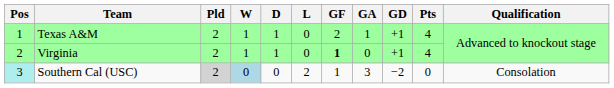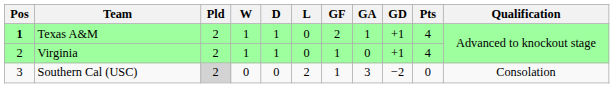(20, 33) normal -> (20, 33) bold
(337, 53) bold -> (337, 53) normal
(20, 72) paleturquoise background -> (20, 72) no background
(246, 72) lightblue background -> (246, 72) no background
